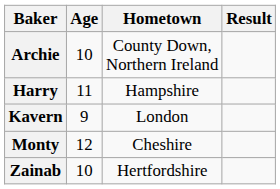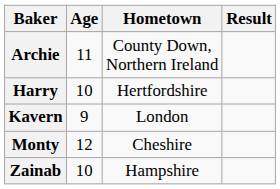(84, 54) 10 -> (84, 54) 11
(84, 90) 11 -> (84, 90) 10
(162, 90) Hampshire -> (162, 90) Hertfordshire
(162, 170) Hertfordshire -> (162, 170) Hampshire
